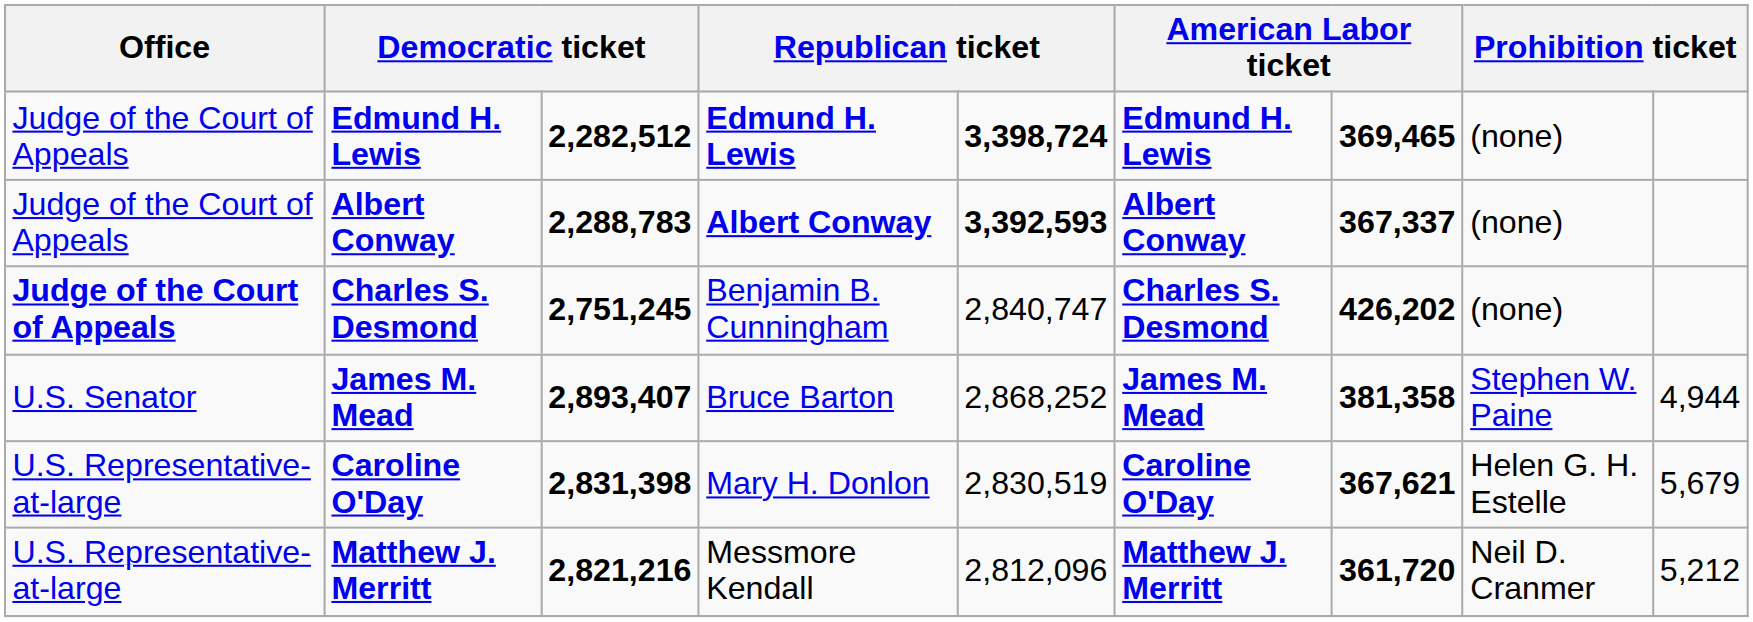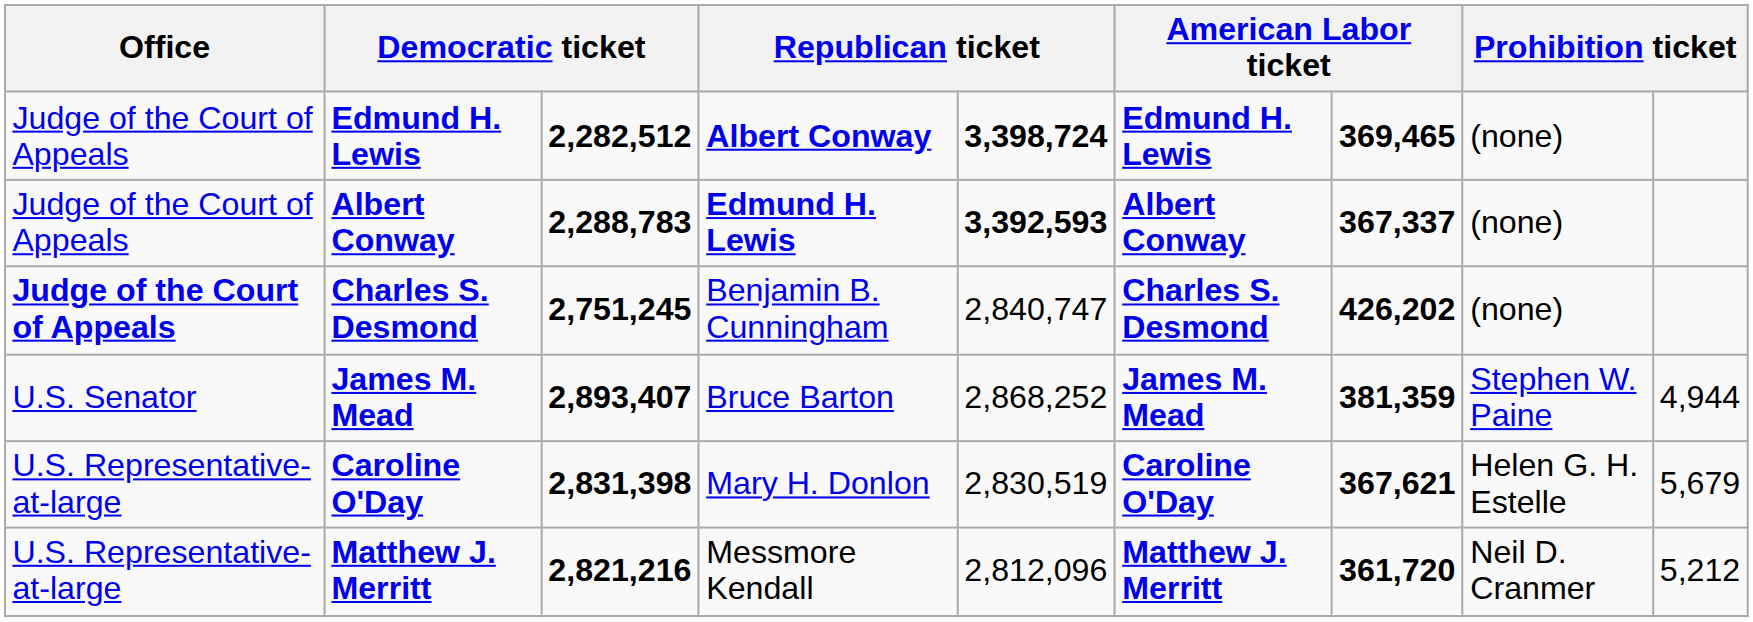(791, 135) Edmund H. Lewis -> (819, 135) Albert Conway
(819, 222) Albert Conway -> (791, 222) Edmund H. Lewis
(1397, 396) 381,358 -> (1397, 396) 381,359
